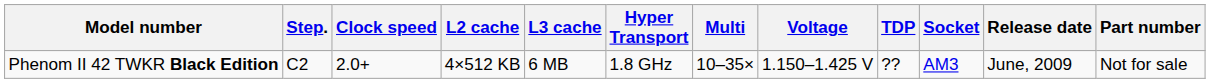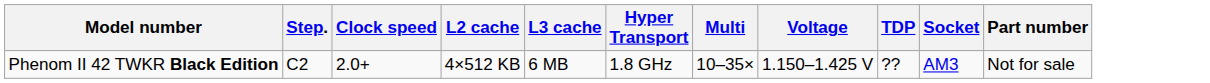- column: (1040, 27)
